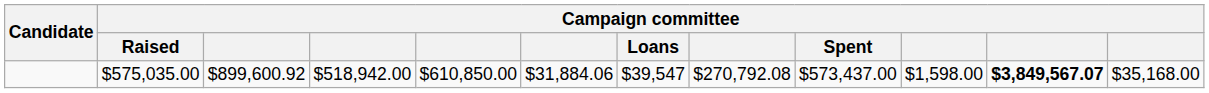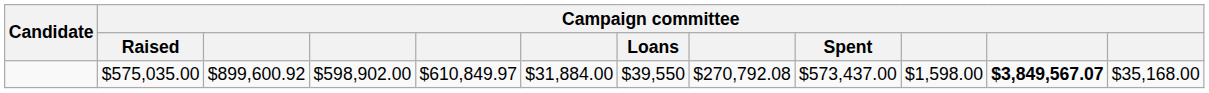(362, 74) $518,942.00 -> (362, 74) $598,902.00
(468, 74) $610,850.00 -> (468, 74) $610,849.97
(569, 74) $31,884.06 -> (569, 74) $31,884.00
(653, 74) $39,547 -> (653, 74) $39,550
